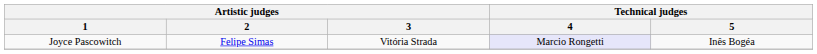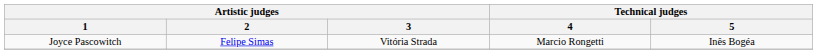(570, 41) lavender background -> (570, 41) no background
